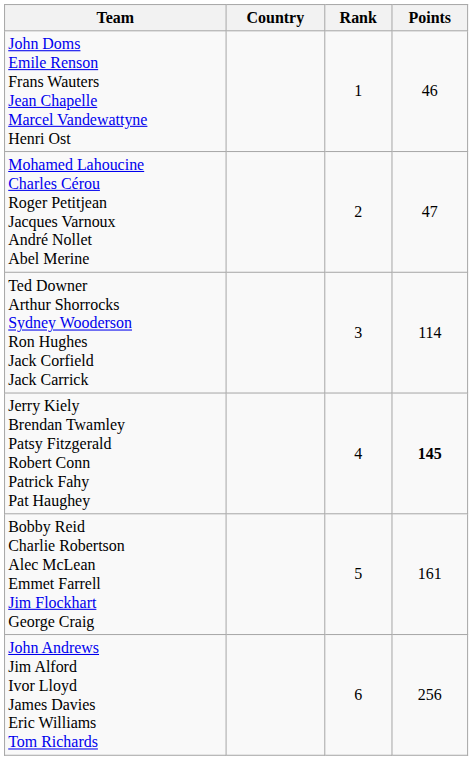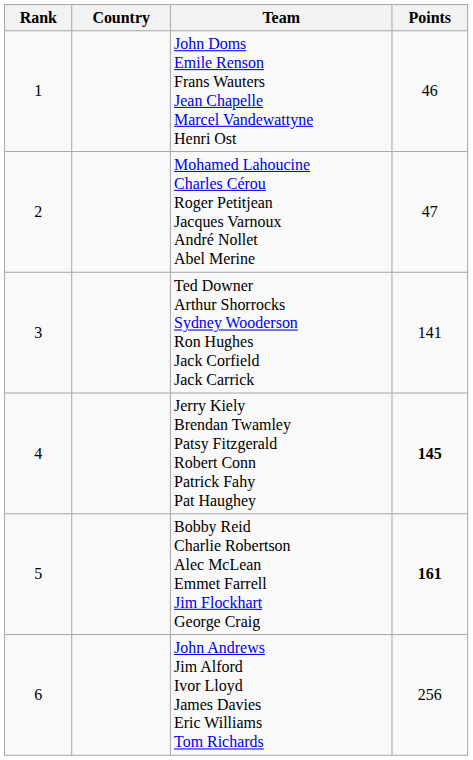columns swapped: (358, 17) <-> (115, 17)
(430, 333) 114 -> (430, 333) 141
(430, 574) normal -> (430, 574) bold
